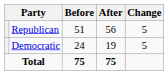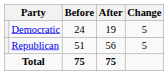rows swapped: (35, 29) <-> (36, 45)
